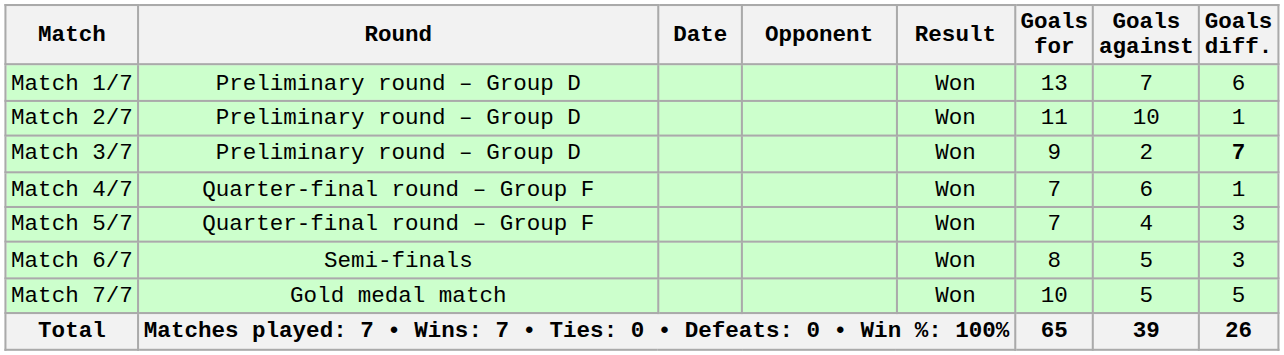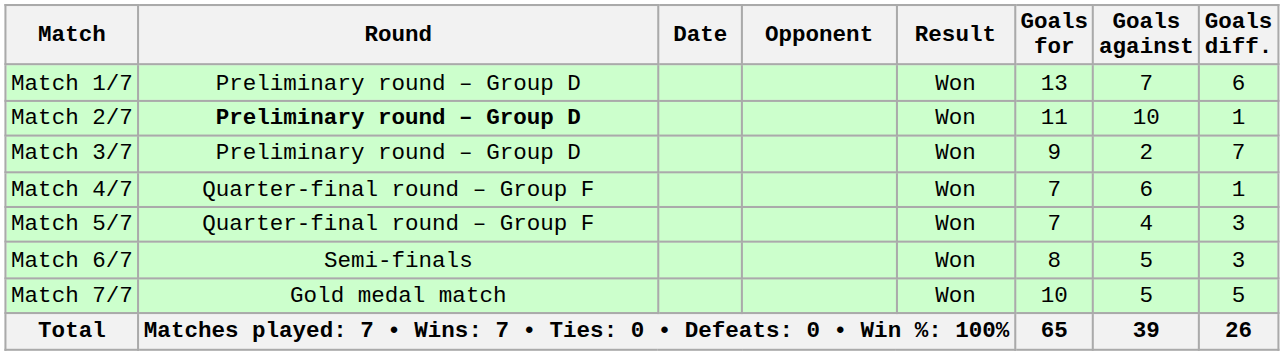(398, 118) normal -> (398, 118) bold
(1239, 154) bold -> (1239, 154) normal
